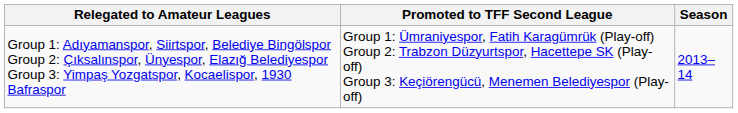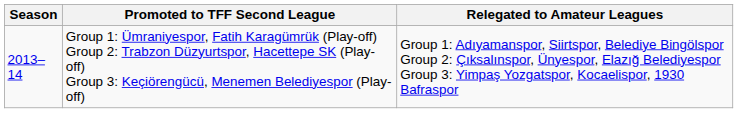columns swapped: (704, 15) <-> (172, 15)
